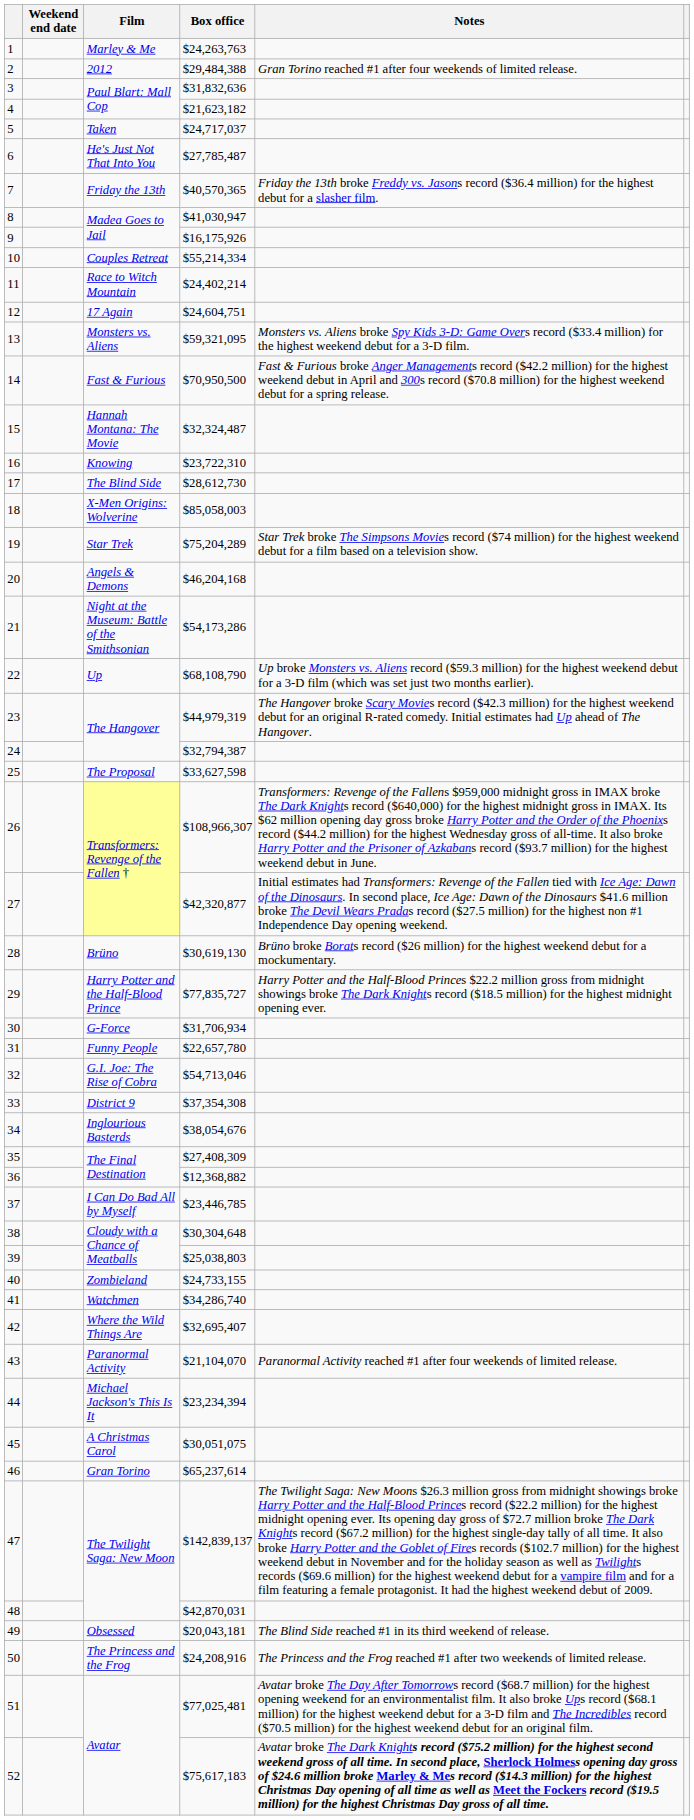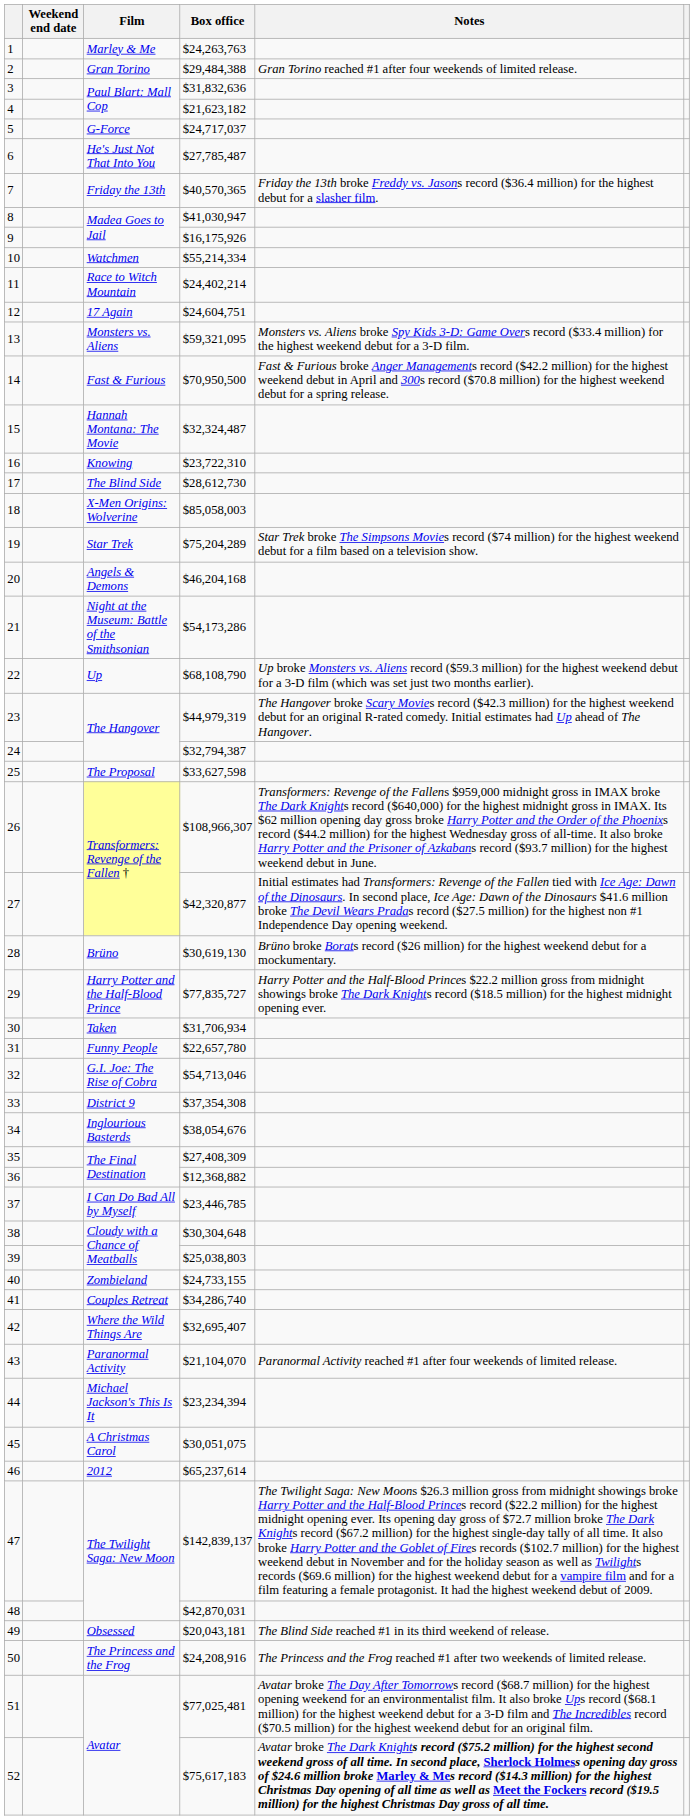(99, 68) 2012 -> (118, 68) Gran Torino
(102, 128) Taken -> (108, 128) G-Force
(127, 257) Couples Retreat -> (113, 257) Watchmen
(108, 1028) G-Force -> (102, 1028) Taken
(113, 1299) Watchmen -> (127, 1299) Couples Retreat
(118, 1471) Gran Torino -> (99, 1471) 2012
